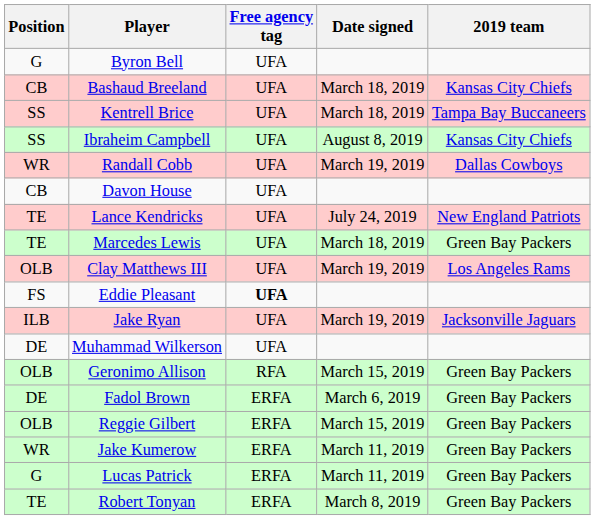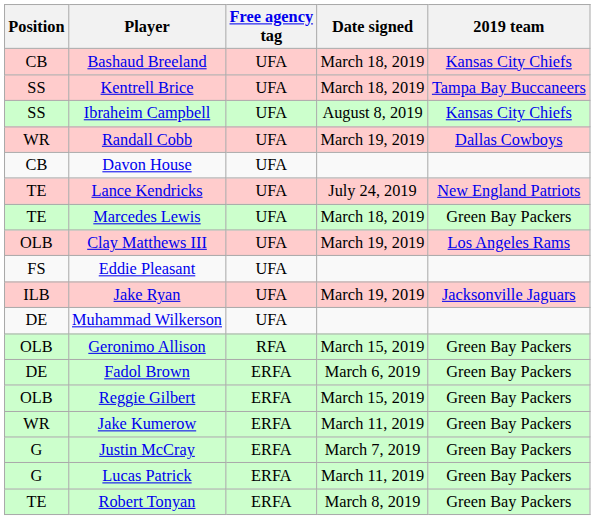- row: (147, 61)
(271, 294) bold -> (271, 268) normal
+ row: (147, 449)
